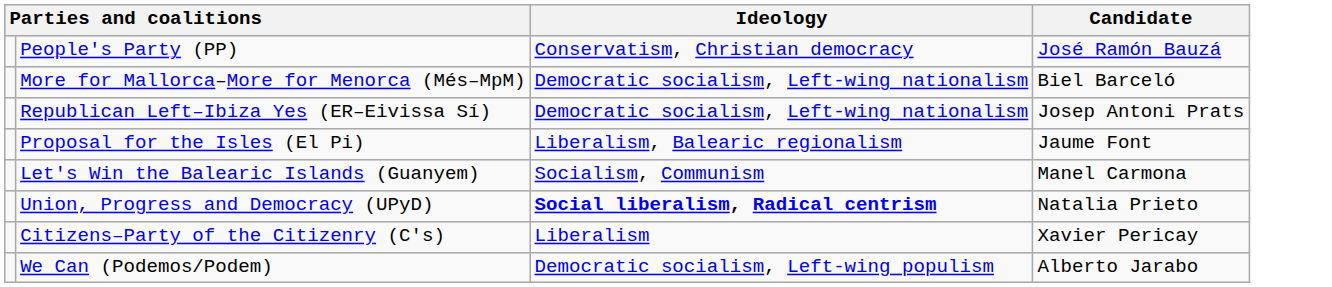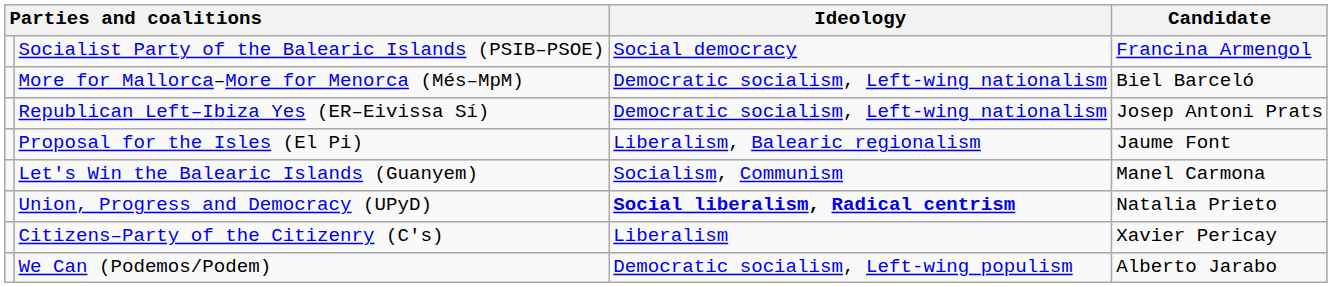- row: (129, 51)
+ row: (311, 51)
